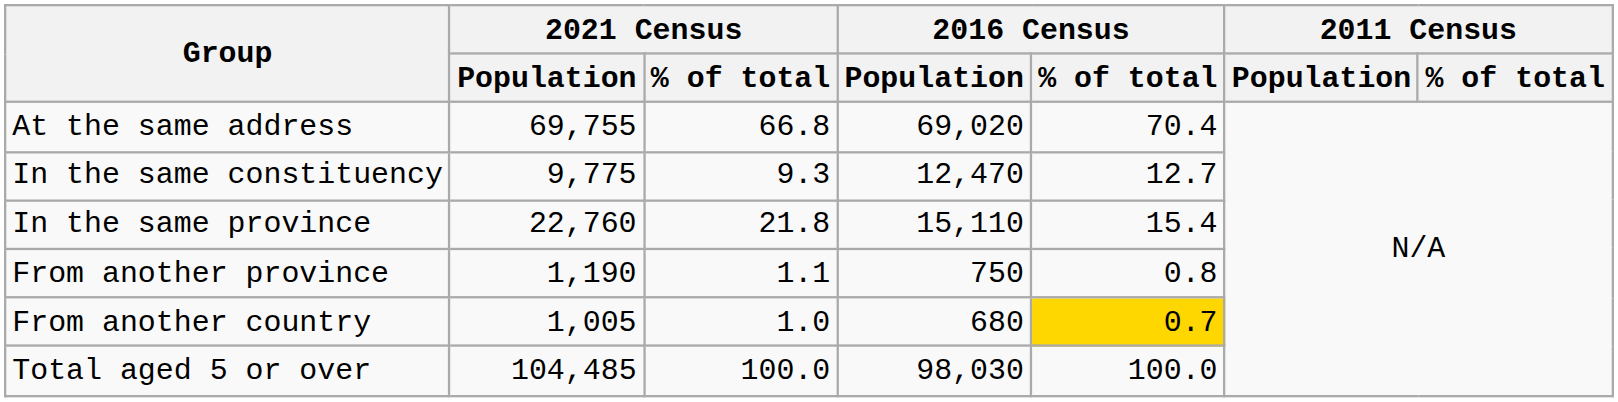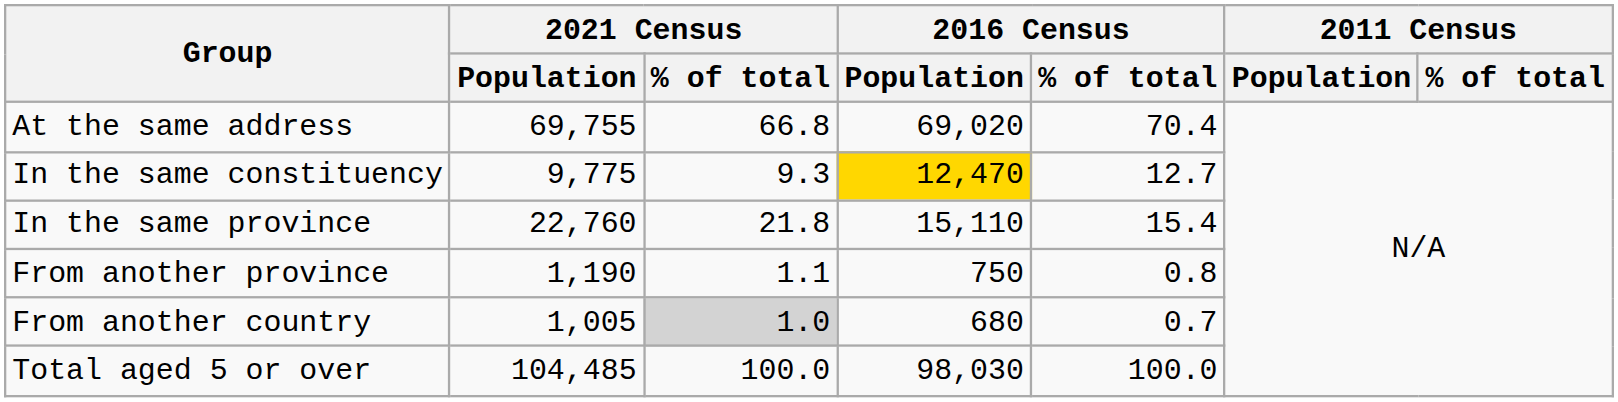(970, 176) no background -> (970, 176) gold background
(803, 322) no background -> (803, 322) lightgrey background
(1191, 322) gold background -> (1191, 322) no background
